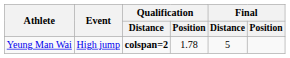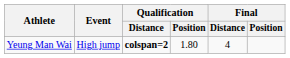(189, 45) 1.78 -> (189, 45) 1.80
(228, 45) 5 -> (228, 45) 4
